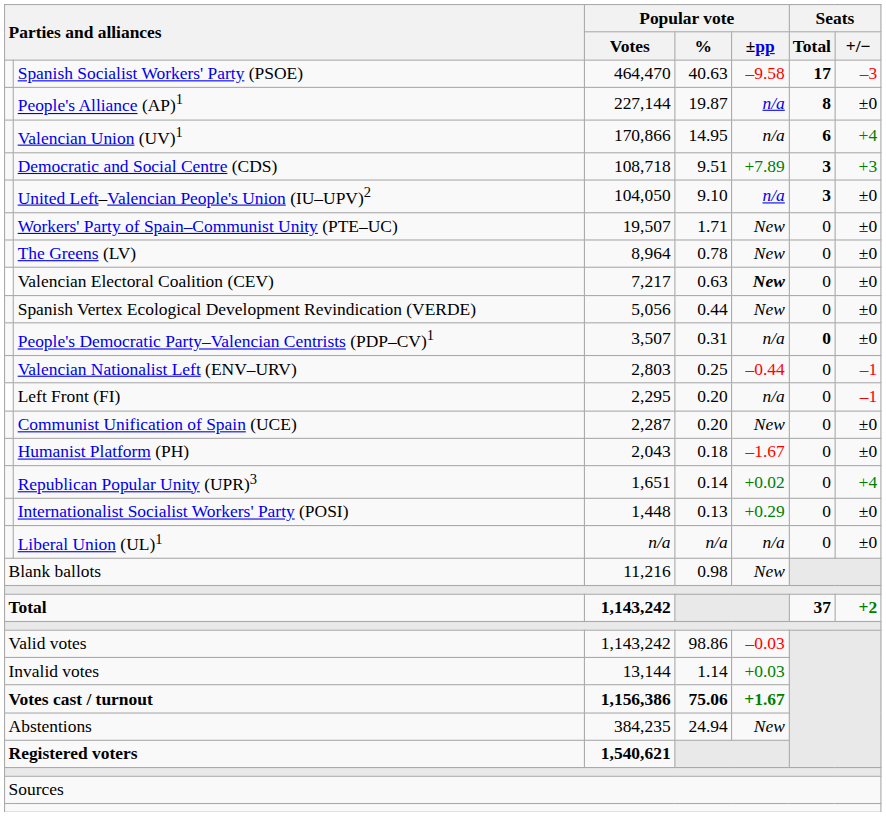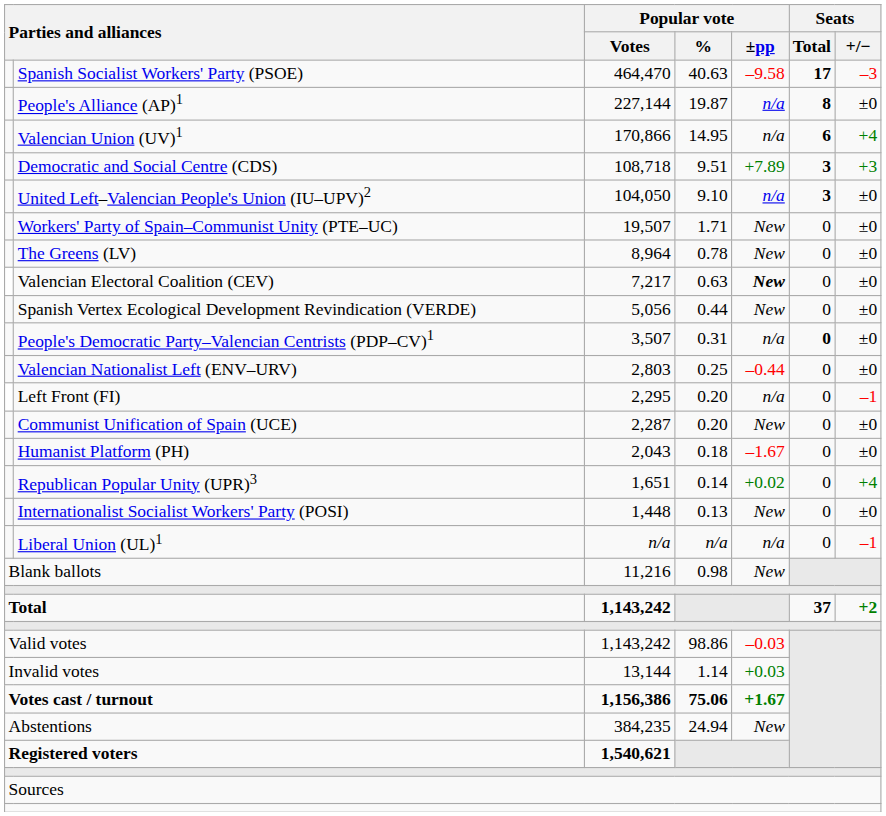(868, 369) –1 -> (868, 369) ±0
(765, 512) +0.29 -> (769, 512) New
(868, 542) ±0 -> (868, 542) –1
